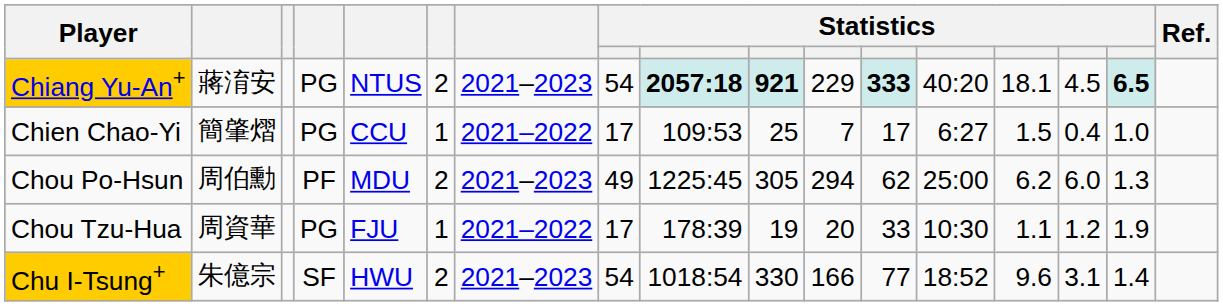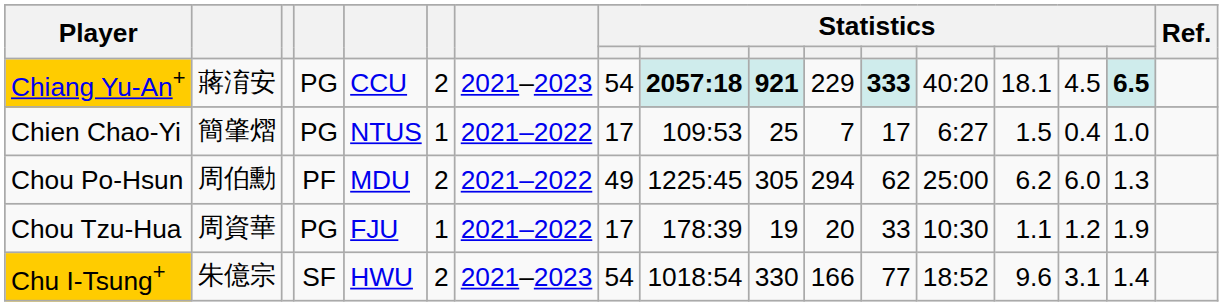(386, 83) NTUS -> (379, 83) CCU
(379, 132) CCU -> (386, 132) NTUS
(527, 180) 2021–2023 -> (527, 180) 2021–2022
